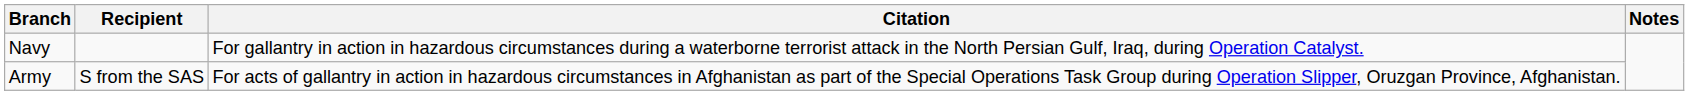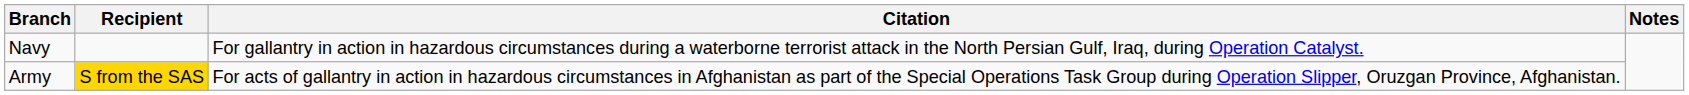(142, 76) no background -> (142, 76) gold background
